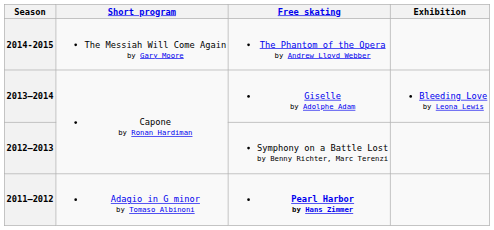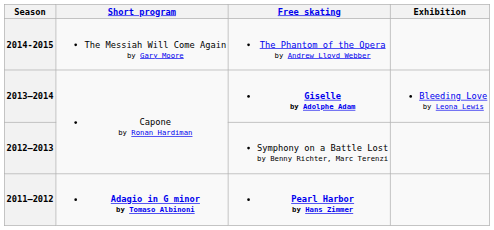(309, 101) normal -> (309, 101) bold
(142, 205) normal -> (142, 205) bold
